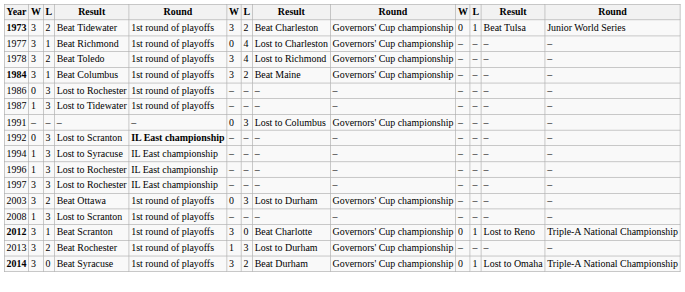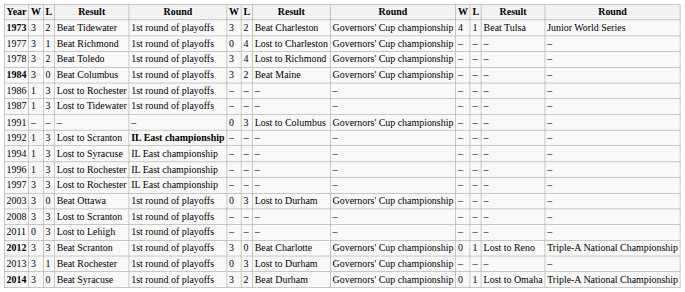(460, 28) 0 -> (460, 28) 4
(48, 75) 1 -> (48, 75) 0
(33, 91) 0 -> (33, 91) 1
(33, 138) 0 -> (33, 138) 1
(48, 201) 2 -> (48, 201) 0
(33, 216) 1 -> (33, 216) 3
+ row: (16, 232)
(48, 232) 1 -> (48, 248) 3
(48, 248) 2 -> (48, 264) 1
(231, 248) 1 -> (231, 264) 0
